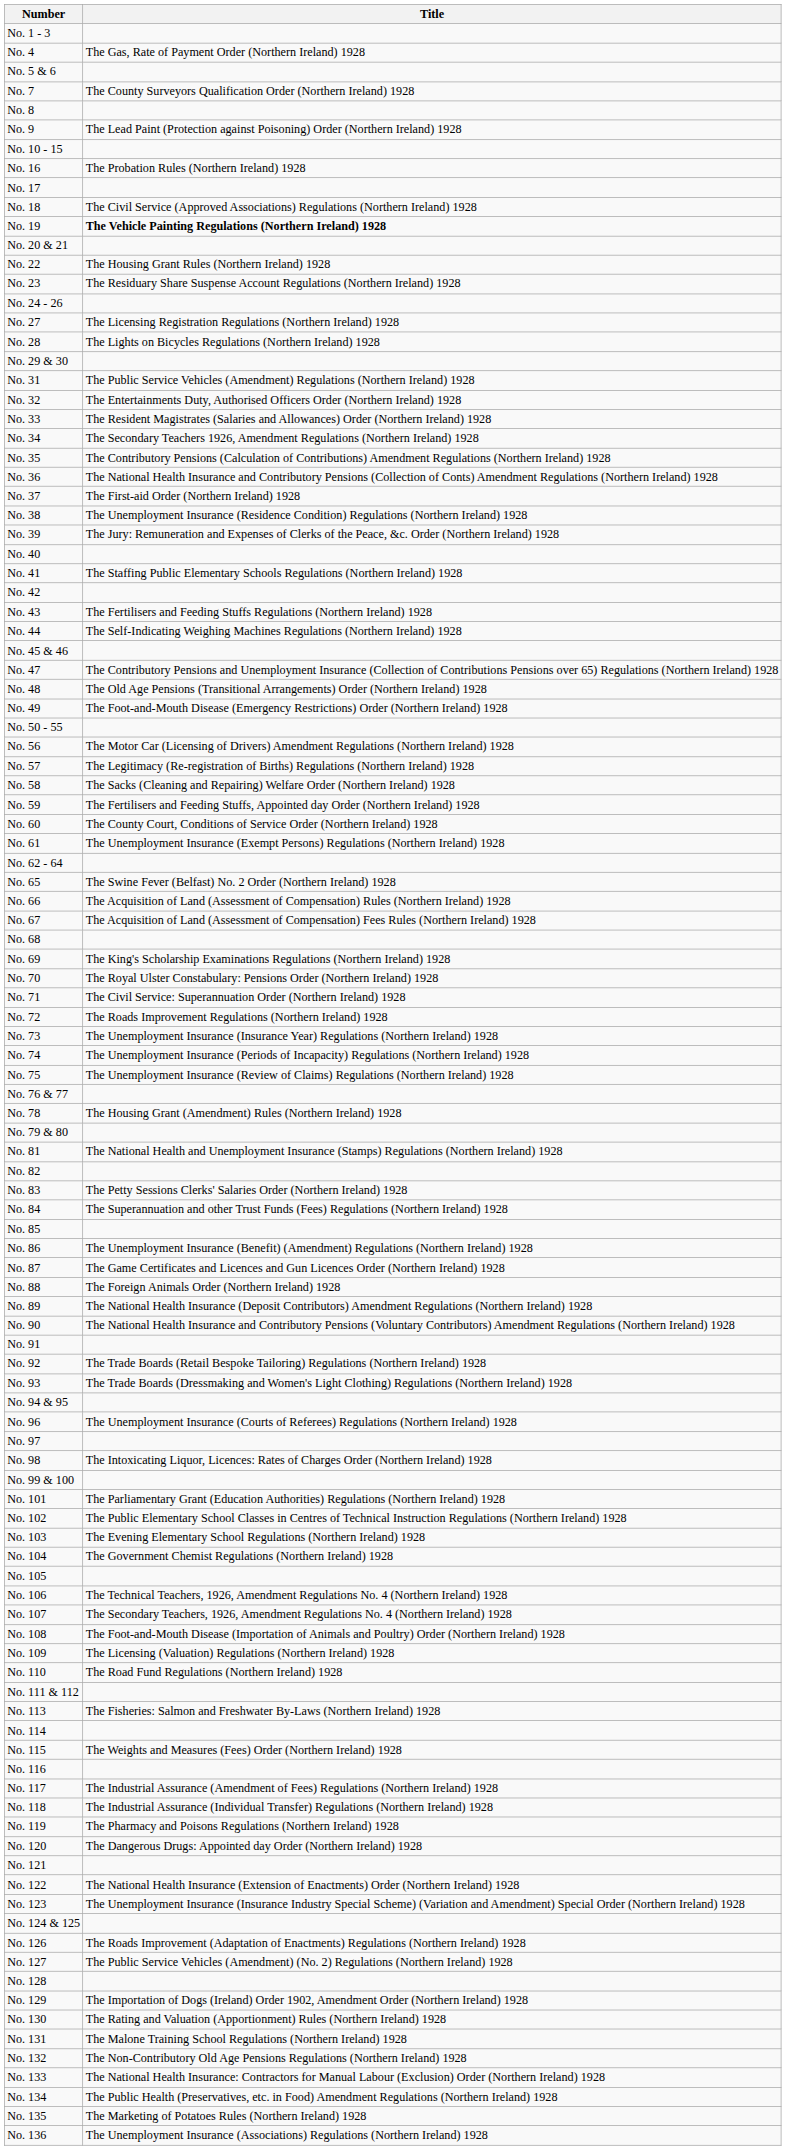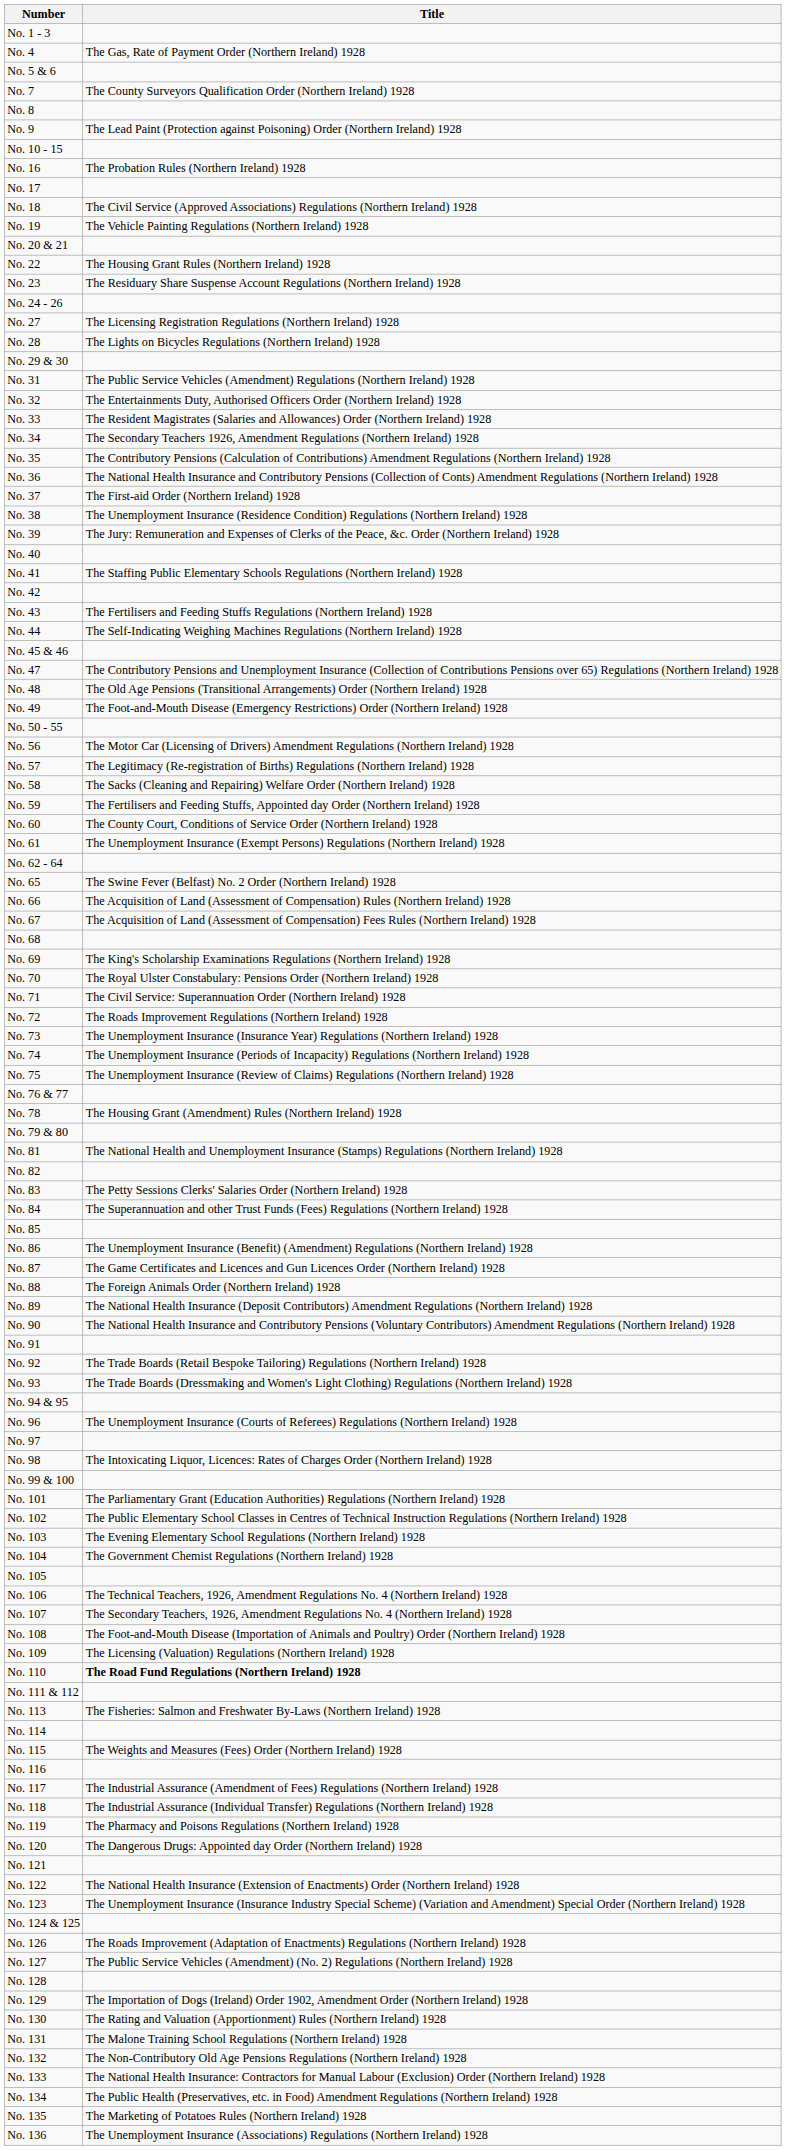(236, 226) bold -> (227, 226) normal
(214, 1672) normal -> (223, 1672) bold
